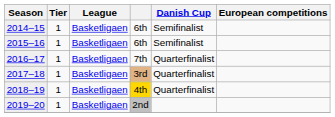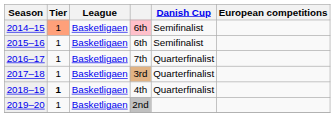(58, 28) no background -> (58, 28) lightsalmon background
(140, 28) no background -> (140, 28) pink background
(58, 90) normal -> (58, 90) bold
(140, 90) gold background -> (140, 90) no background
